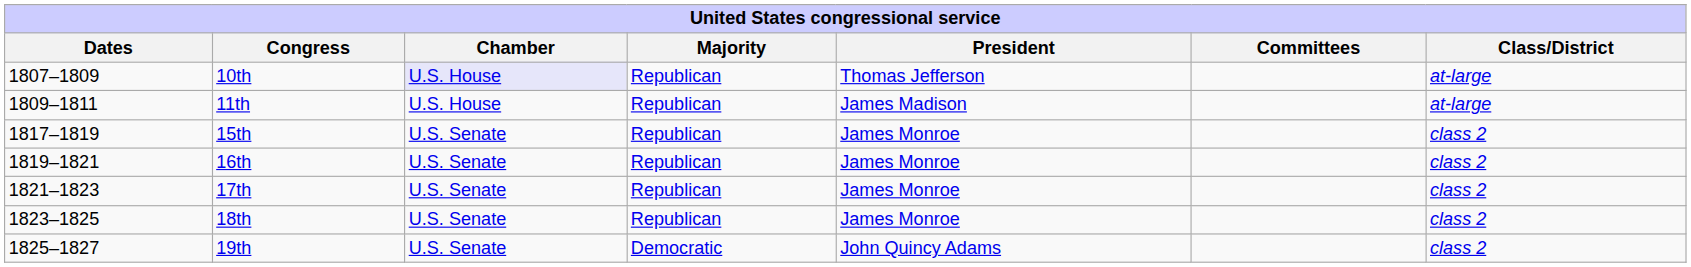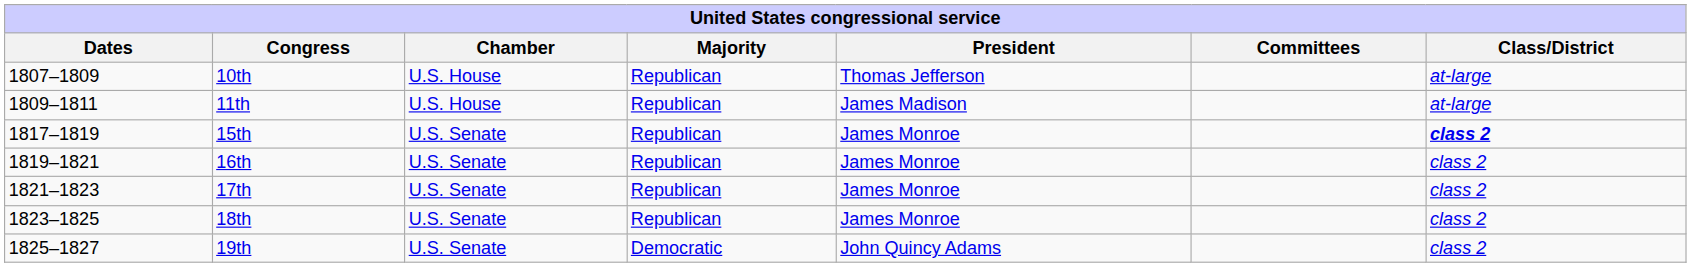(455, 76) lavender background -> (455, 76) no background
(1458, 133) normal -> (1460, 133) bold
